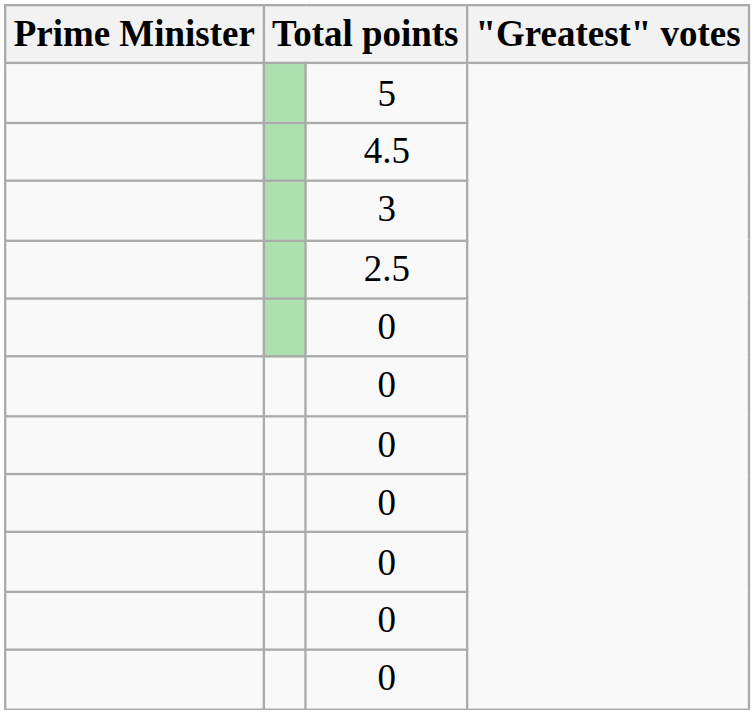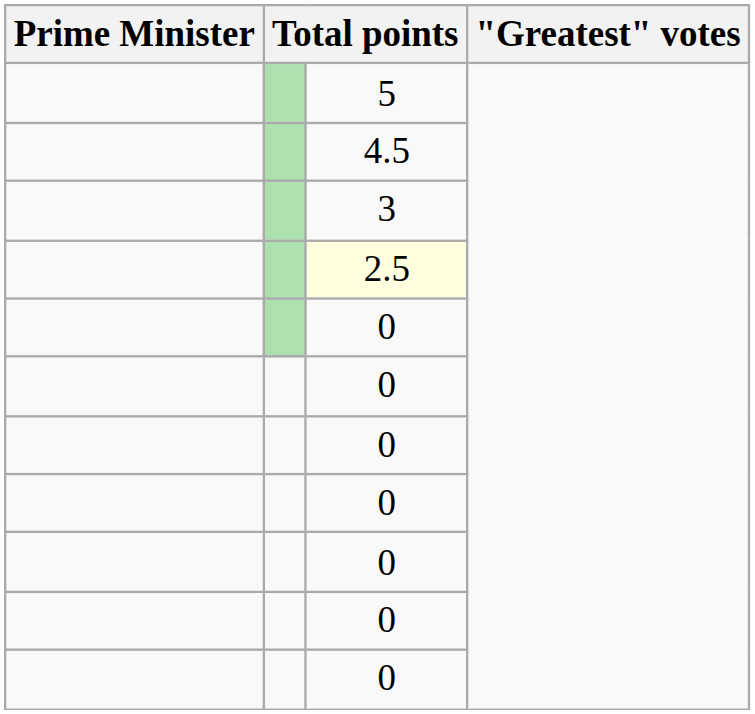(387, 268) no background -> (387, 268) lightyellow background
